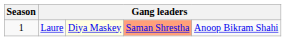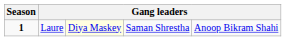(21, 28) normal -> (21, 28) bold
(158, 28) lightsalmon background -> (158, 28) no background
